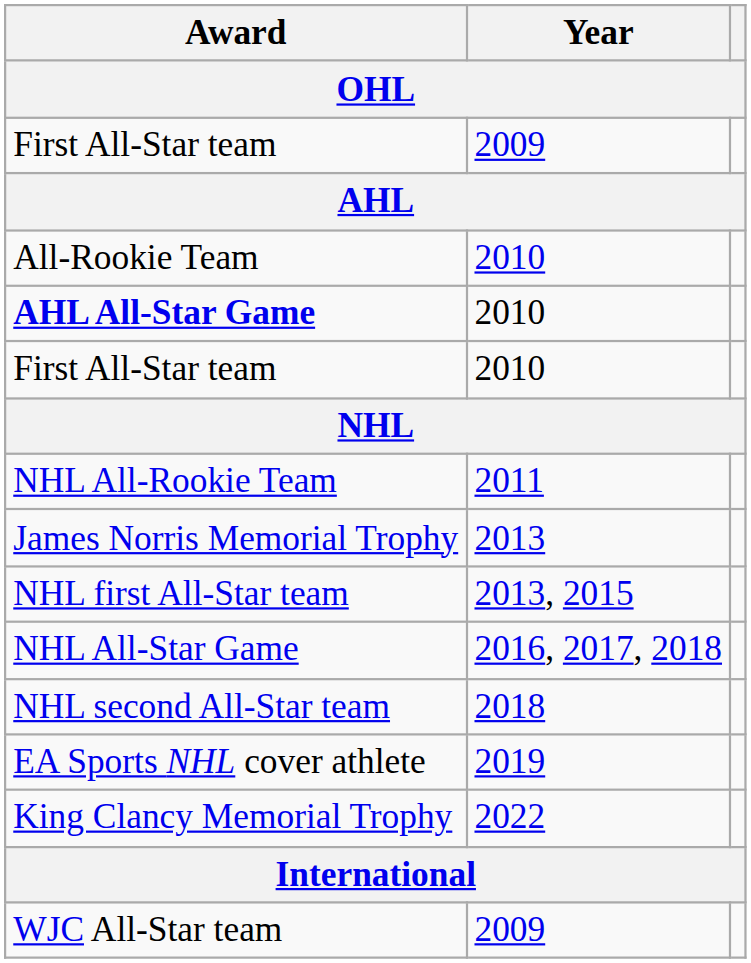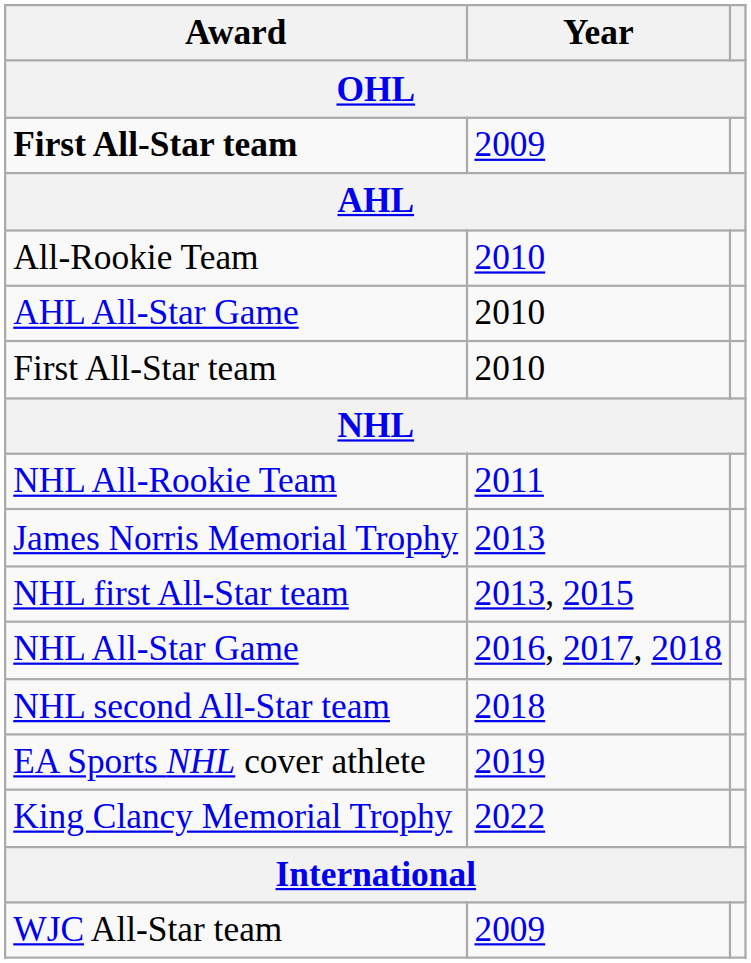(145, 144) normal -> (155, 144) bold
(164, 312) bold -> (156, 312) normal
